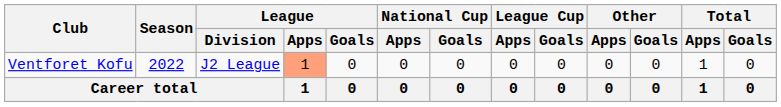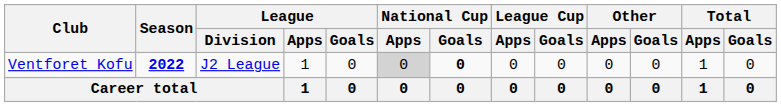(166, 65) normal -> (166, 65) bold
(305, 65) lightsalmon background -> (305, 65) no background
(404, 65) no background -> (404, 65) lightgrey background
(460, 65) normal -> (460, 65) bold
